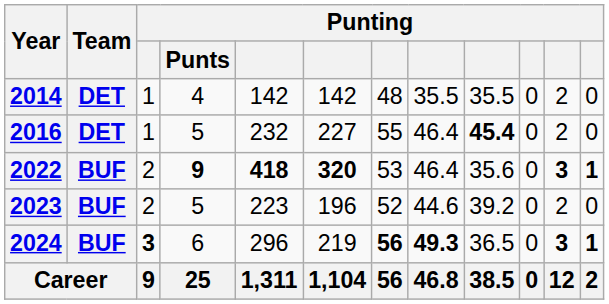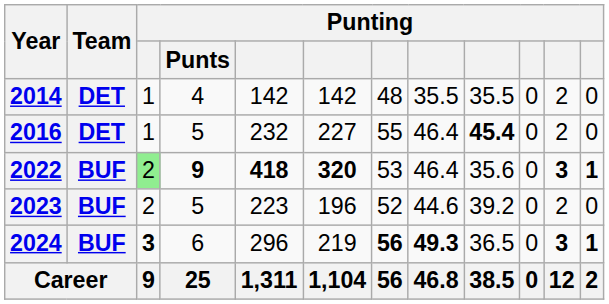(148, 170) no background -> (148, 170) lightgreen background
